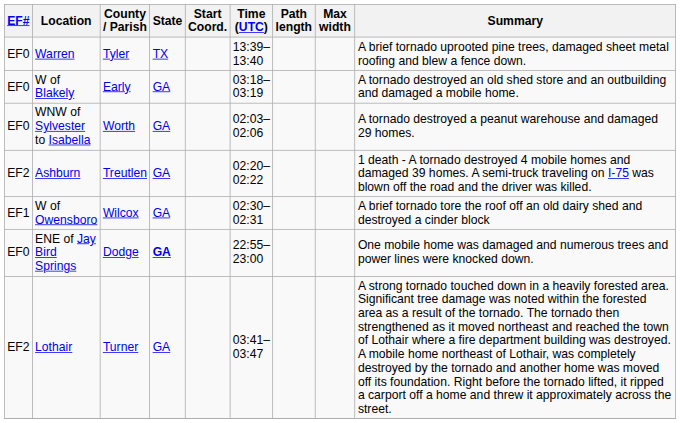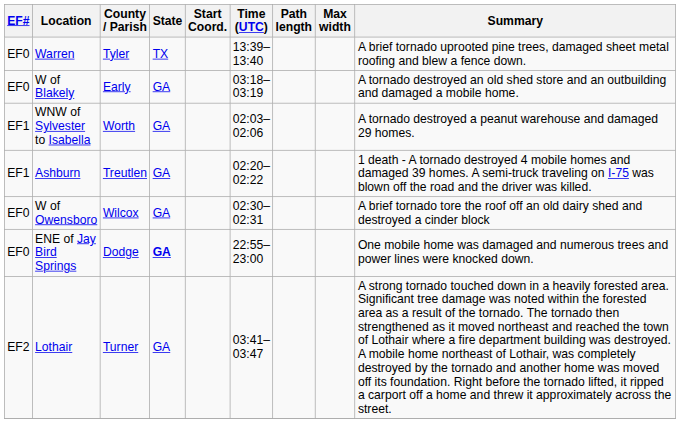(18, 126) EF0 -> (18, 126) EF1
(18, 173) EF2 -> (18, 173) EF1
(18, 213) EF1 -> (18, 213) EF0
